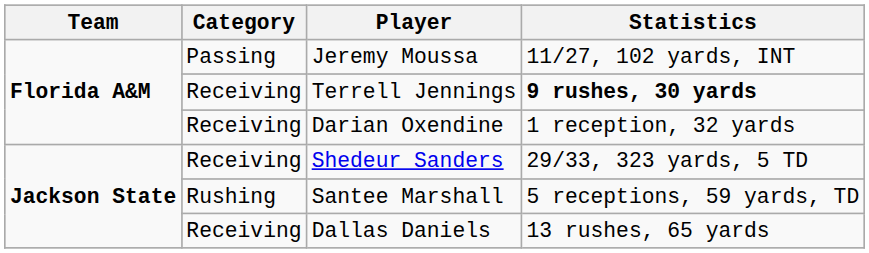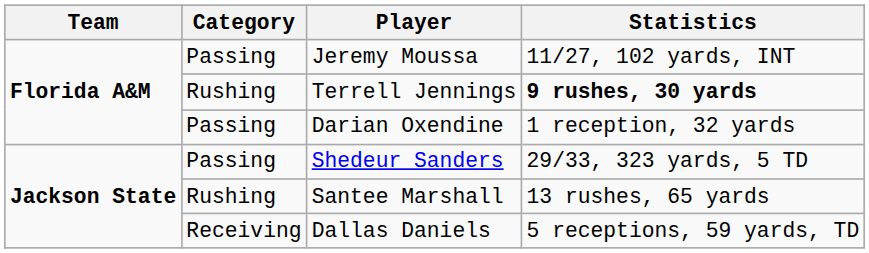(244, 92) Receiving -> (231, 92) Rushing
(244, 127) Receiving -> (231, 127) Passing
(244, 162) Receiving -> (231, 162) Passing
(693, 196) 5 receptions, 59 yards, TD -> (648, 196) 13 rushes, 65 yards
(648, 231) 13 rushes, 65 yards -> (693, 231) 5 receptions, 59 yards, TD
